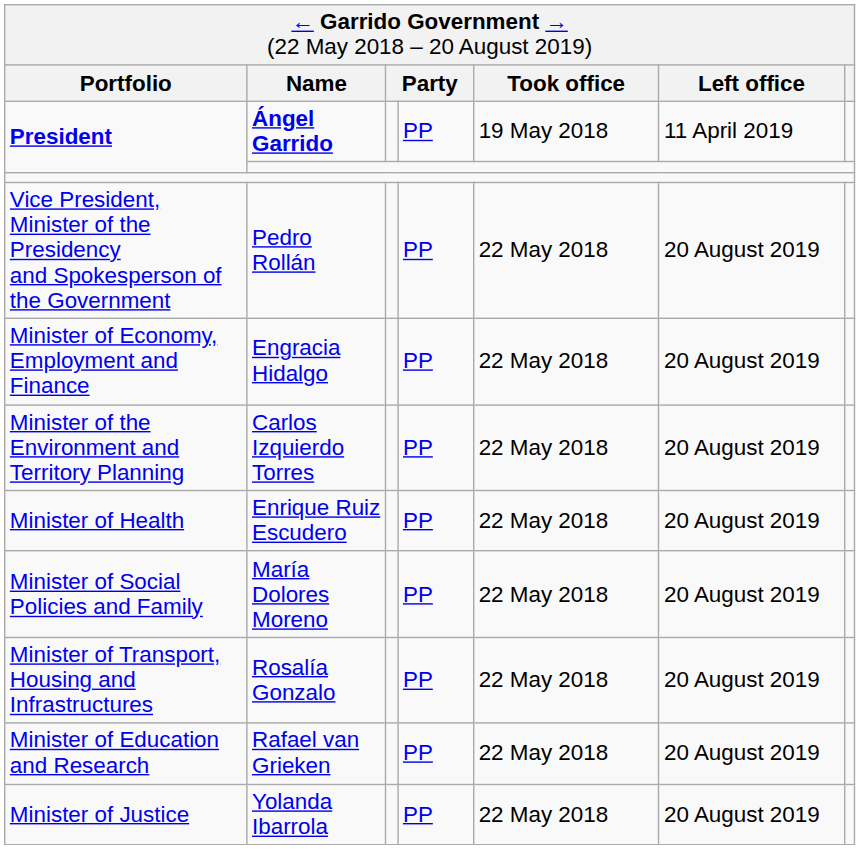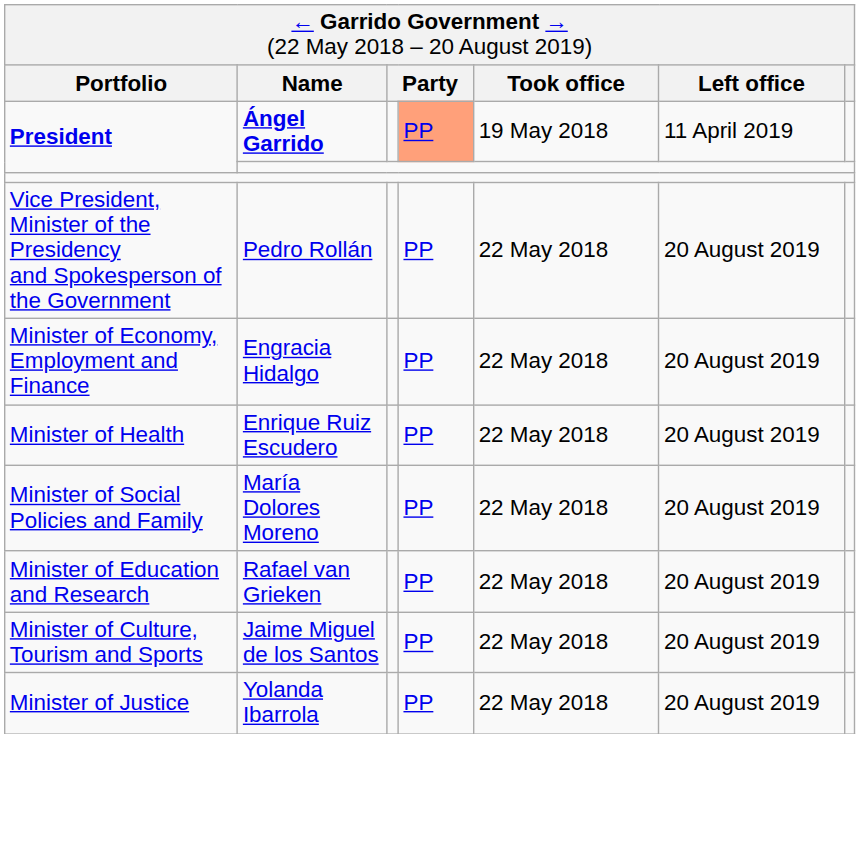(418, 131) no background -> (418, 131) lightsalmon background
- row: (97, 447)
- row: (115, 679)
+ row: (106, 642)
